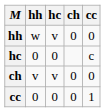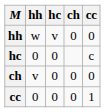(55, 76) v -> (55, 76) 0
